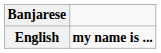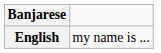(113, 37) bold -> (111, 37) normal
